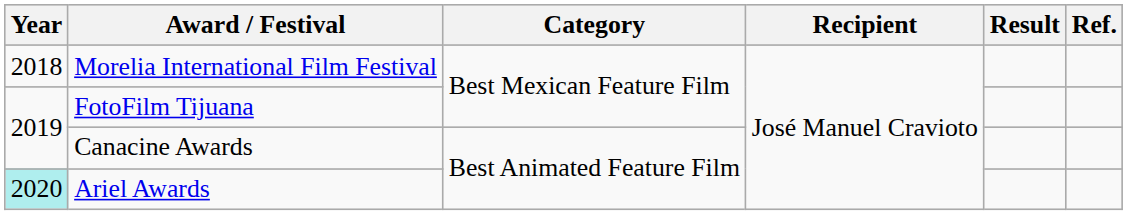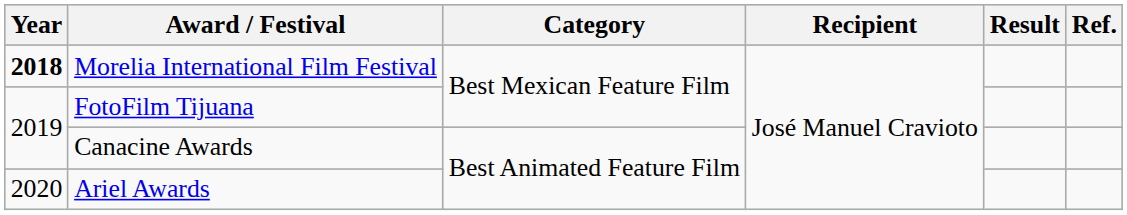(37, 65) normal -> (37, 65) bold
(37, 188) paleturquoise background -> (37, 188) no background
